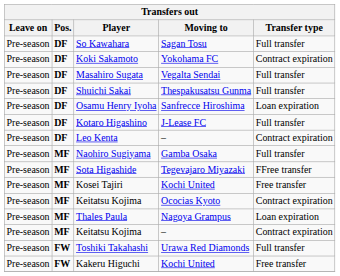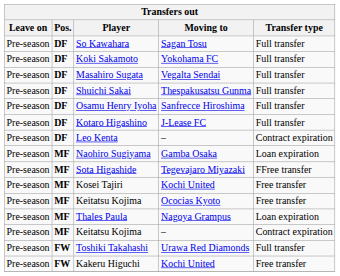(294, 59) Contract expiration -> (280, 59) Full transfer
(287, 106) Loan expiration -> (280, 106) Full transfer
(280, 153) Full transfer -> (287, 153) Loan expiration
(294, 201) Contract expiration -> (281, 201) Free transfer
